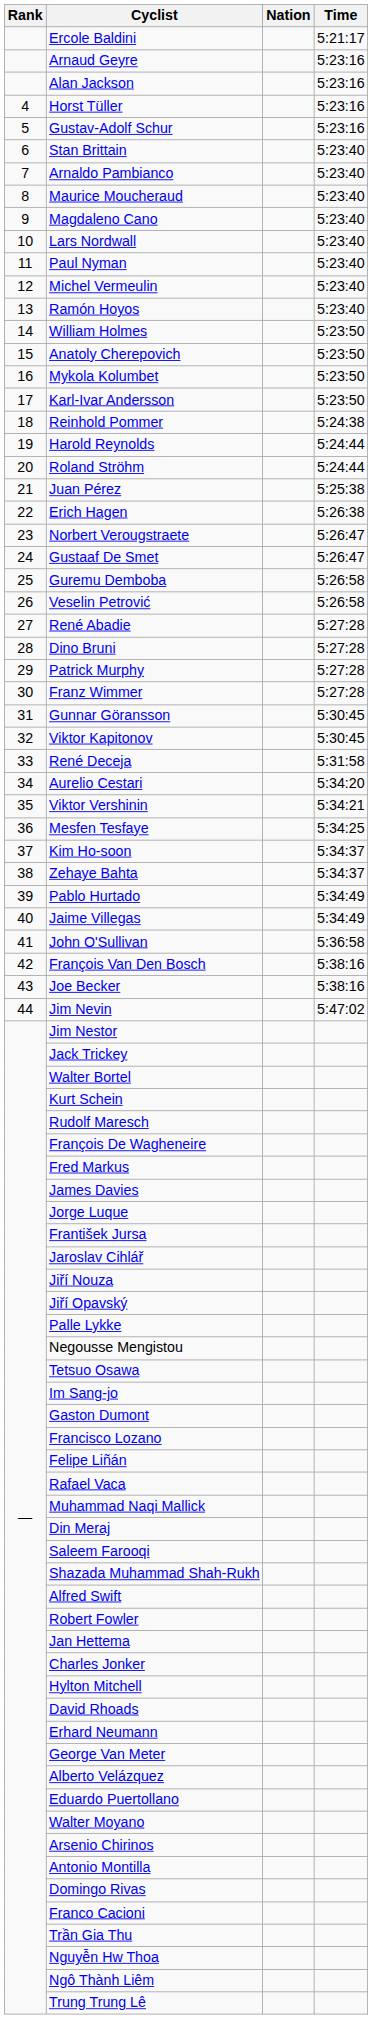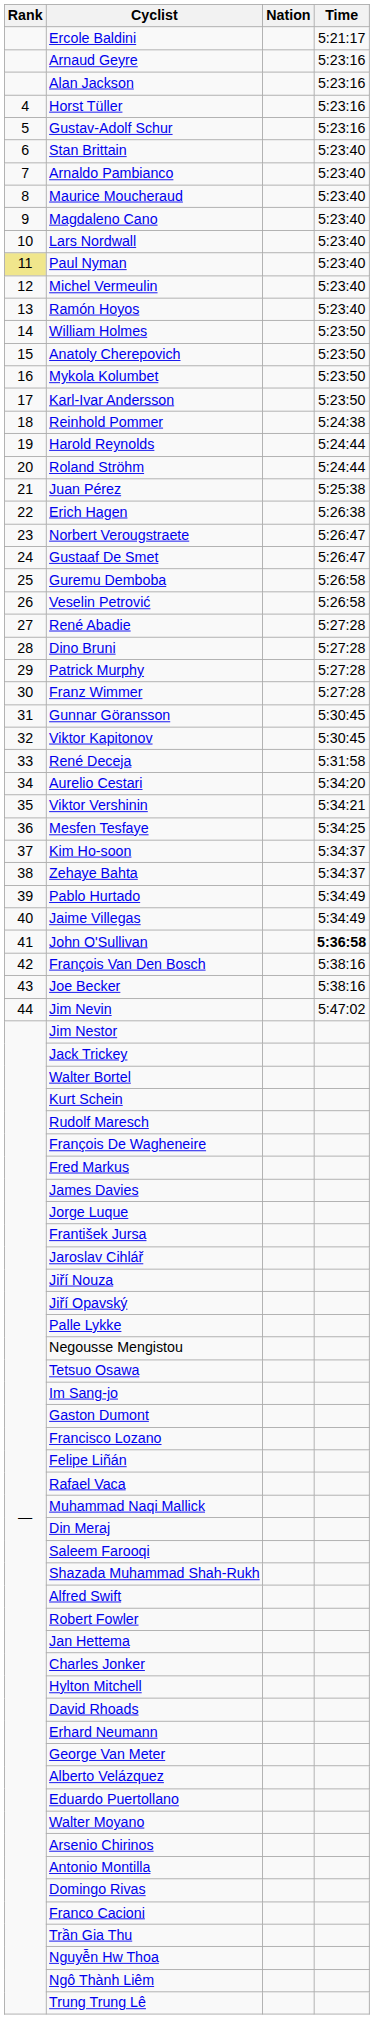(25, 264) no background -> (25, 264) khaki background
(341, 941) normal -> (342, 941) bold
